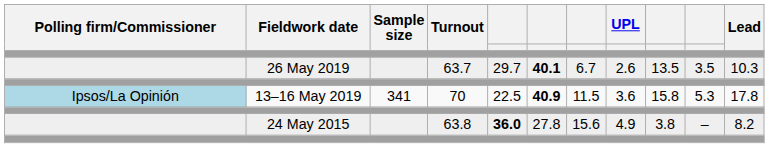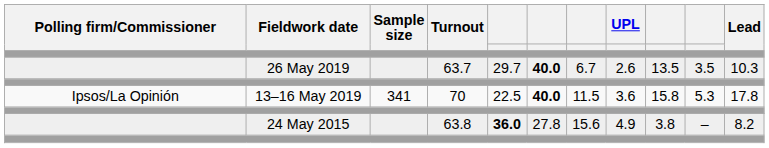(546, 68) 40.1 -> (546, 68) 40.0
(125, 96) lightblue background -> (125, 96) no background
(546, 96) 40.9 -> (546, 96) 40.0
